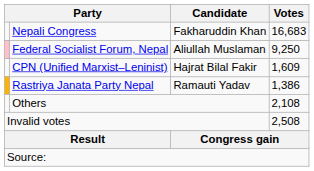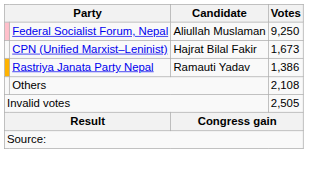- row: (54, 31)
(286, 67) 1,609 -> (285, 49) 1,673
(286, 121) 2,508 -> (285, 103) 2,505
